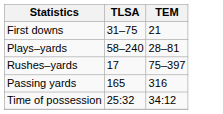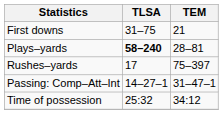(125, 48) normal -> (143, 48) bold
- row: (42, 83)
+ row: (63, 83)
